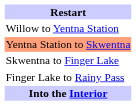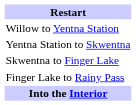(68, 44) lightsalmon background -> (68, 44) no background
